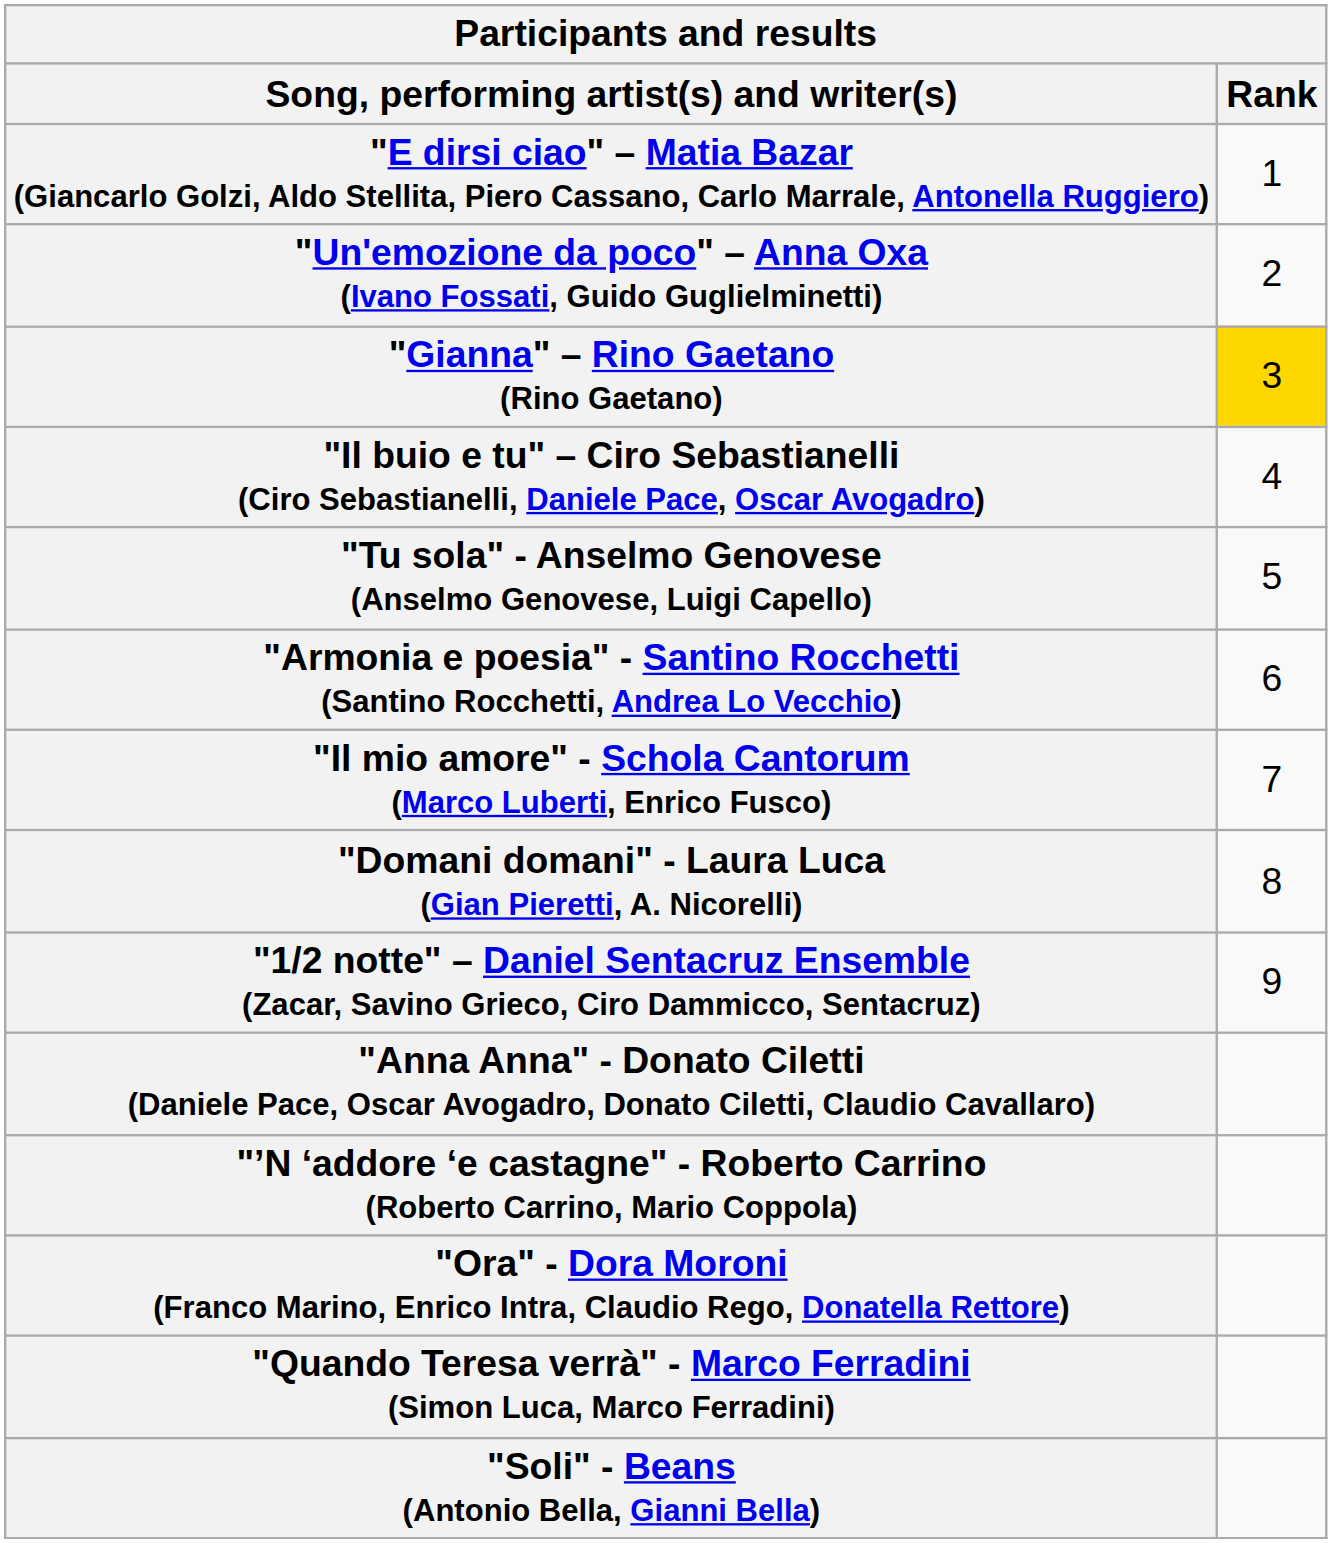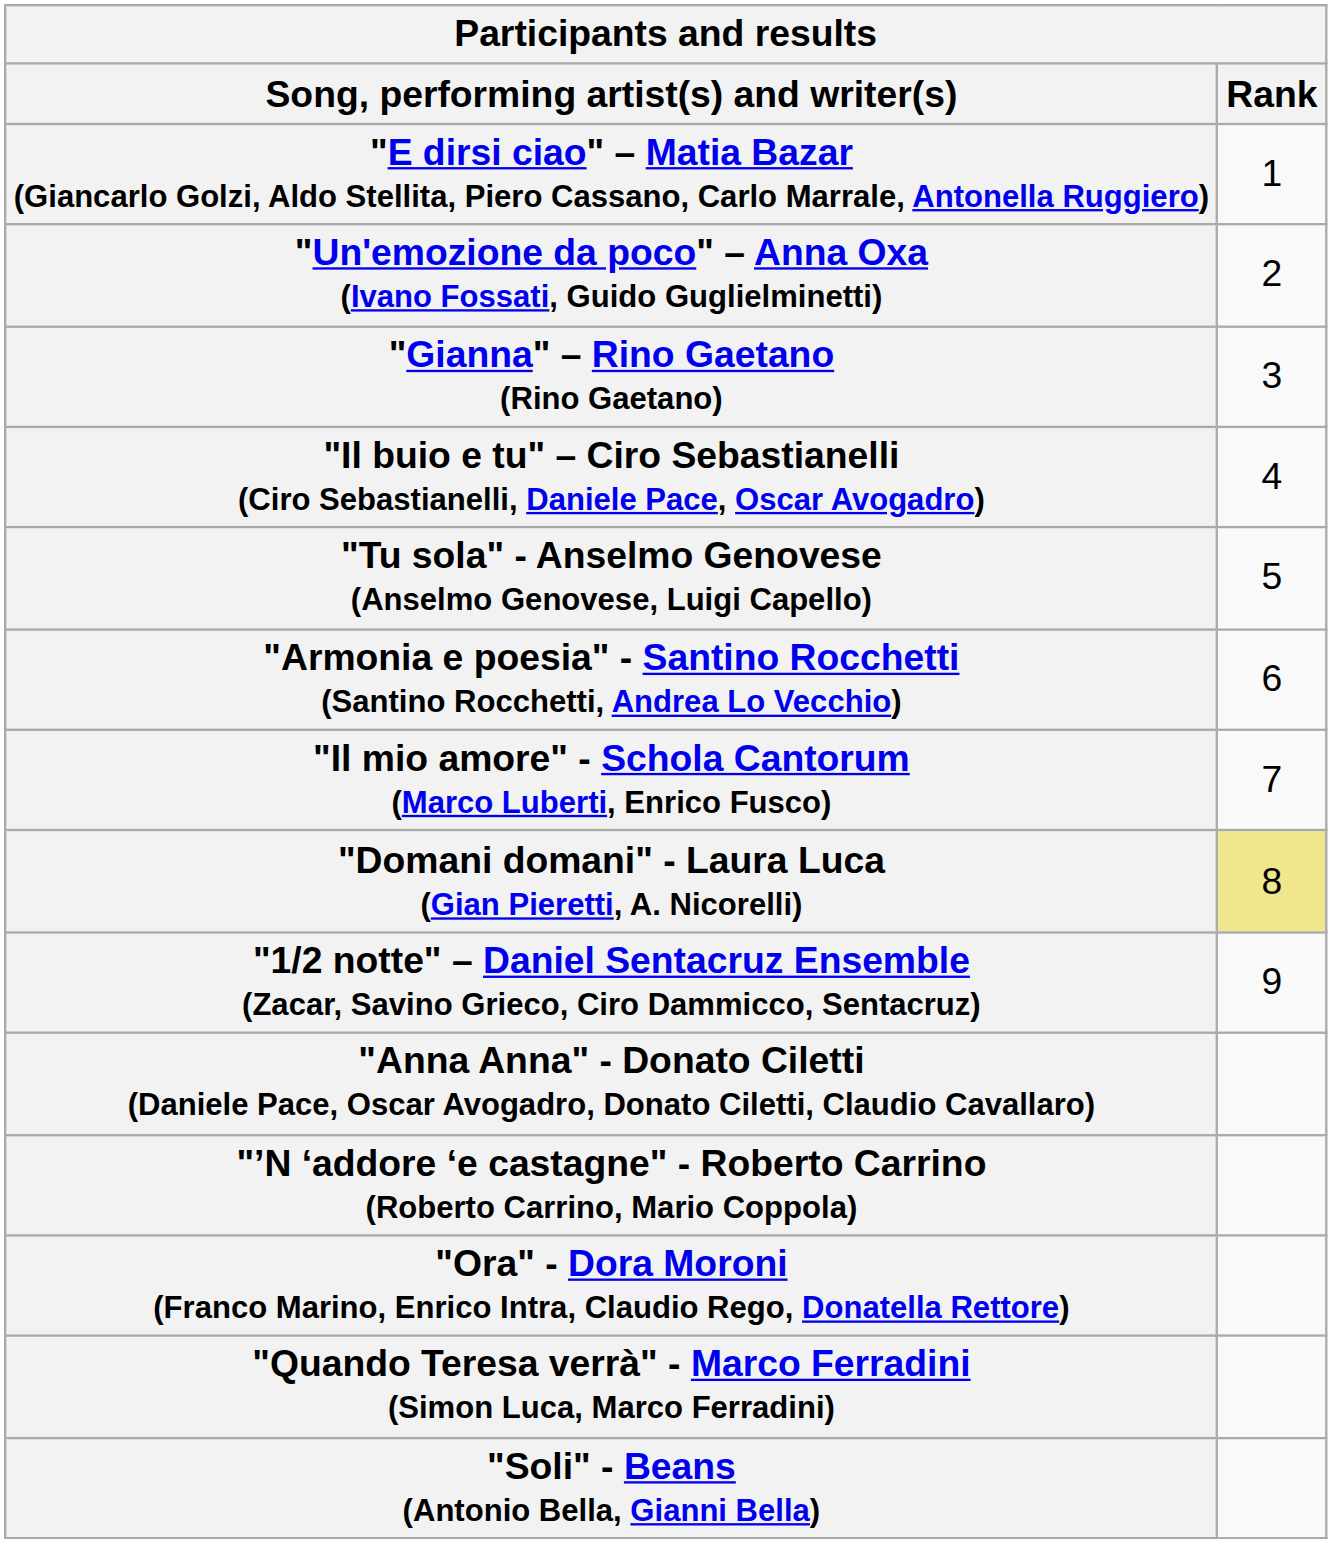(1272, 375) gold background -> (1272, 375) no background
(1272, 880) no background -> (1272, 880) khaki background
